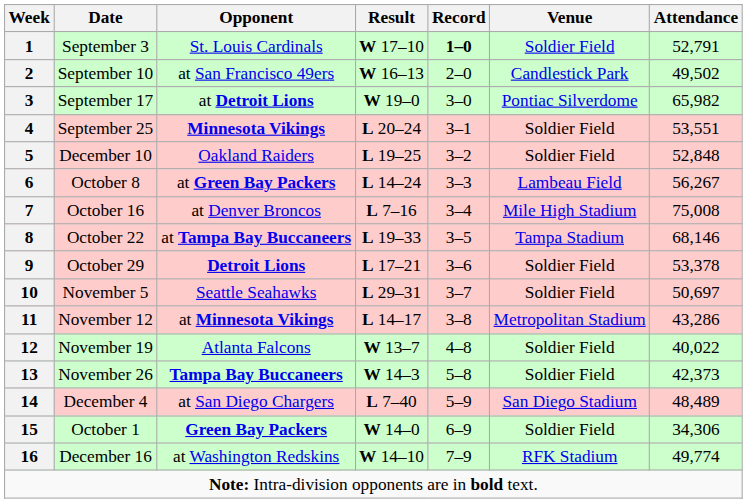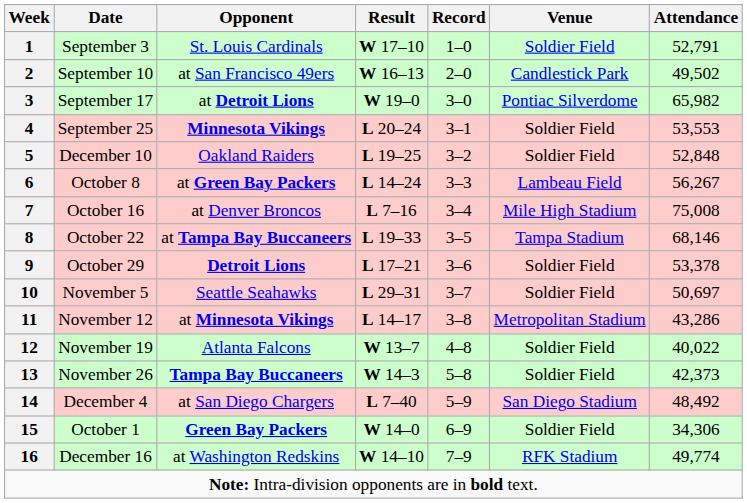(459, 45) bold -> (459, 45) normal
(696, 127) 53,551 -> (696, 127) 53,553
(696, 401) 48,489 -> (696, 401) 48,492
